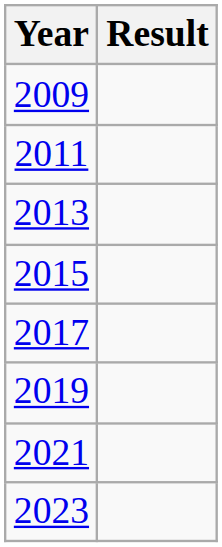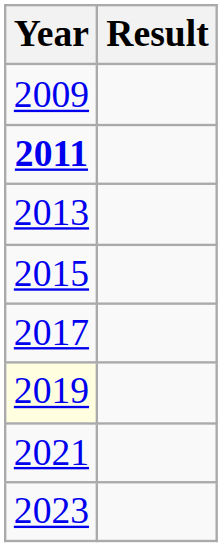(51, 153) normal -> (51, 153) bold
(51, 392) no background -> (51, 392) lightyellow background
